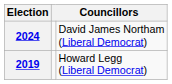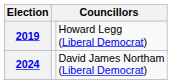rows swapped: (28, 65) <-> (28, 36)
